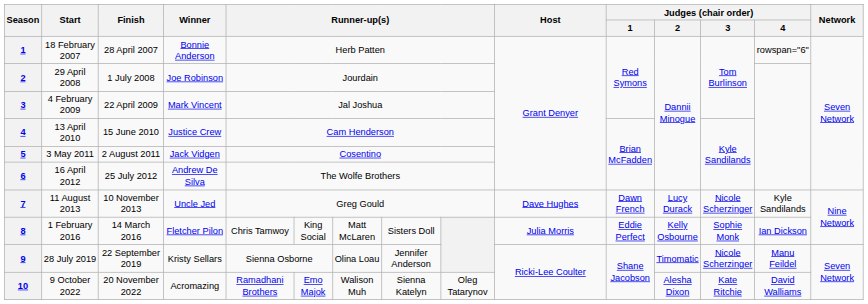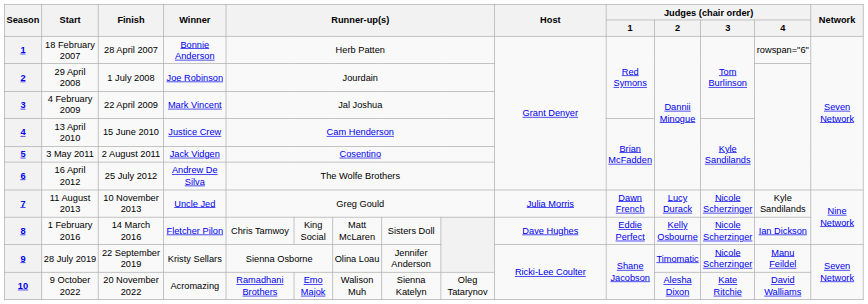(550, 203) Dave Hughes -> (550, 203) Julia Morris
(550, 230) Julia Morris -> (550, 230) Dave Hughes
(728, 230) Sophie Monk -> (728, 230) Nicole Scherzinger
